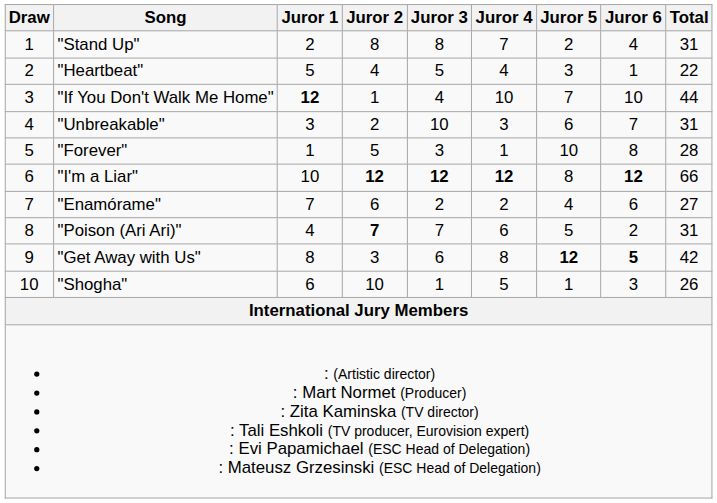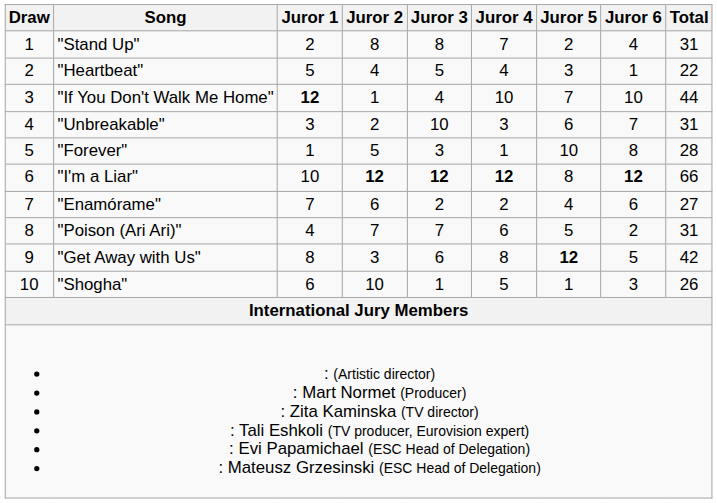(375, 230) bold -> (375, 230) normal
(633, 257) bold -> (633, 257) normal
